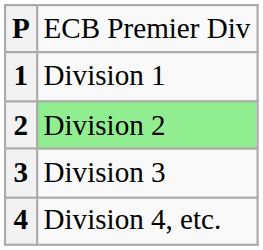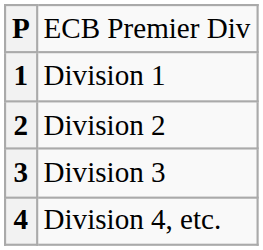(105, 124) lightgreen background -> (105, 124) no background
